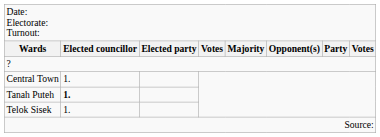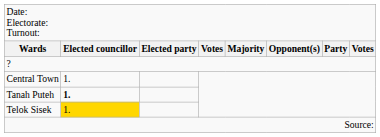(67, 109) no background -> (67, 109) gold background
